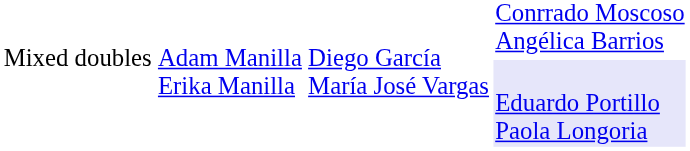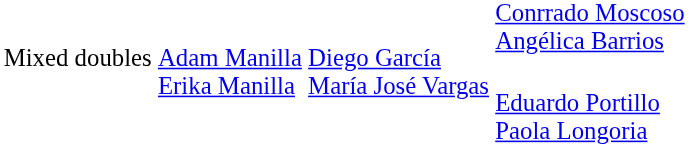(578, 117) lavender background -> (578, 117) no background
